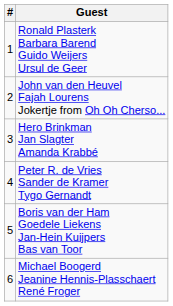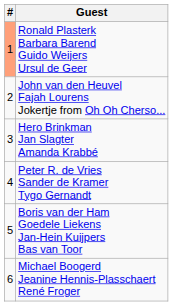(10, 49) no background -> (10, 49) lightsalmon background
